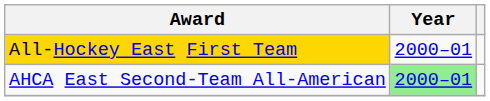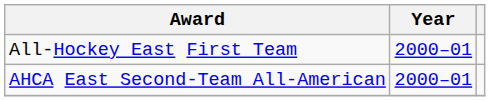(153, 50) gold background -> (153, 50) no background
(433, 80) lightgreen background -> (433, 80) no background
